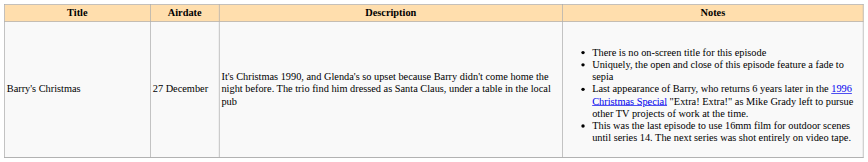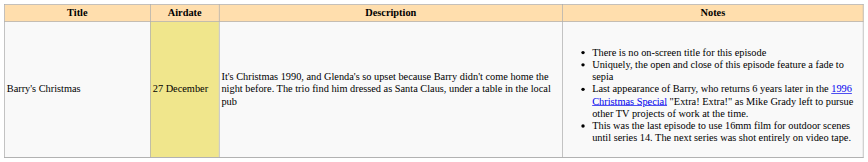(180, 89) no background -> (180, 89) khaki background
